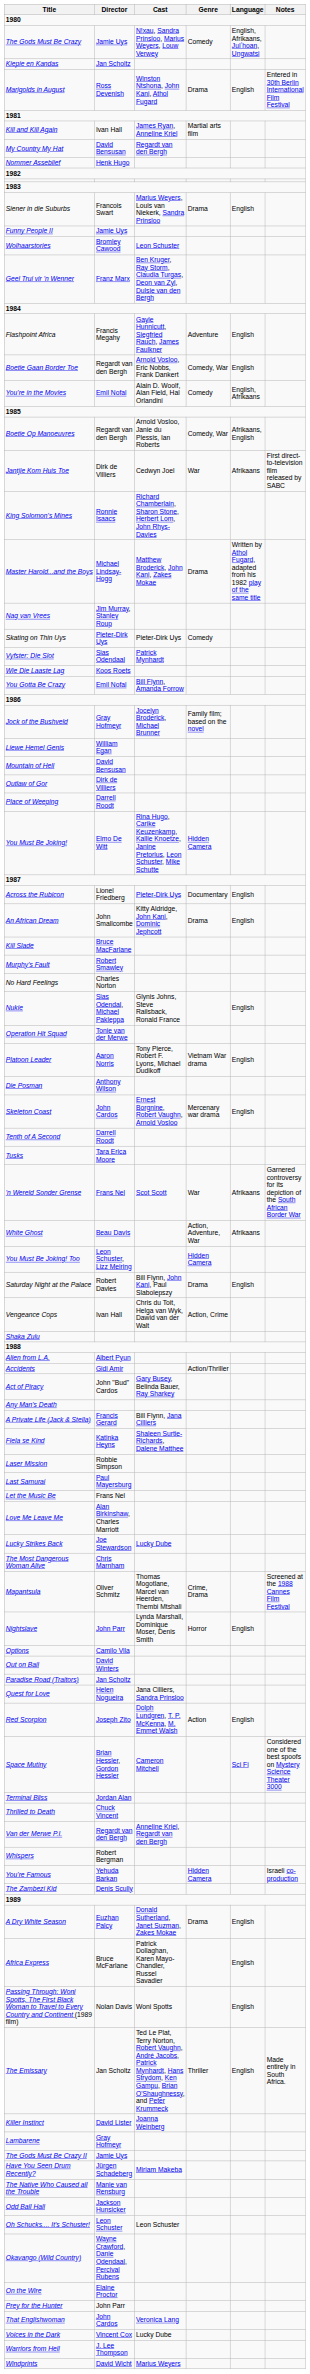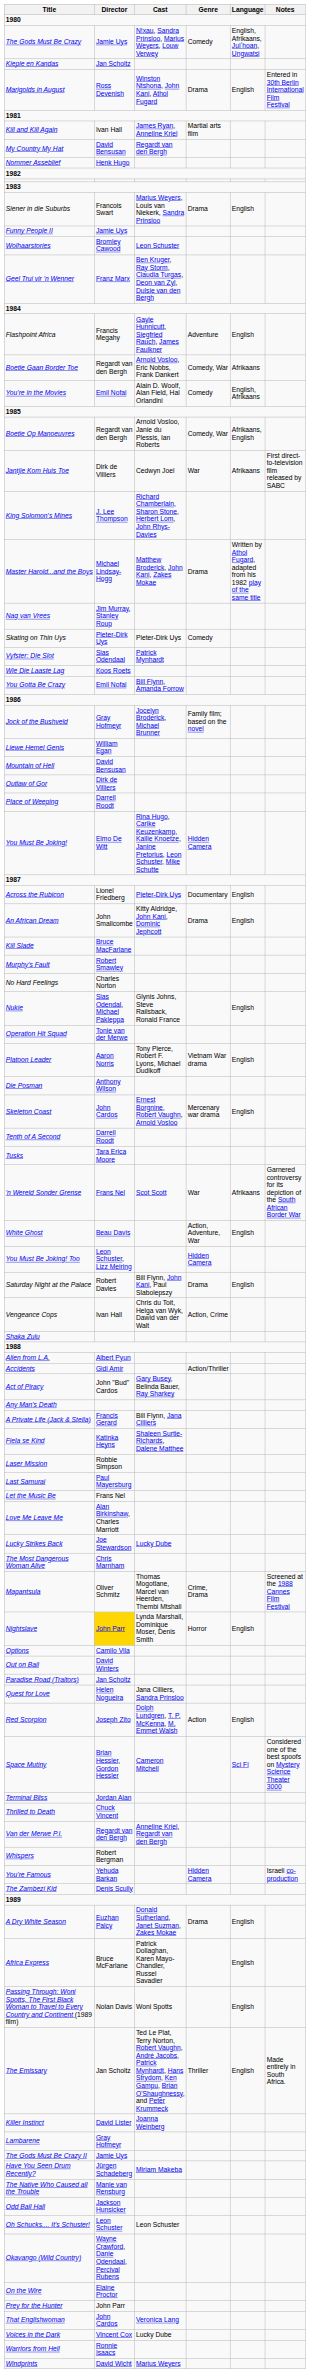(243, 367) English -> (246, 367) Afrikaans
(107, 515) Ronnie Isaacs -> (112, 515) J. Lee Thompson
(246, 1233) Afrikaans -> (243, 1233) English
(110, 1629) no background -> (110, 1629) gold background
(112, 2349) J. Lee Thompson -> (107, 2349) Ronnie Isaacs
